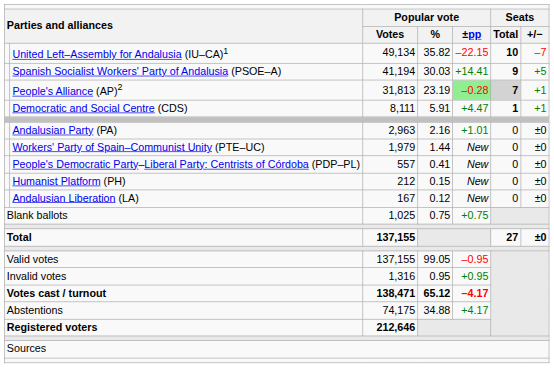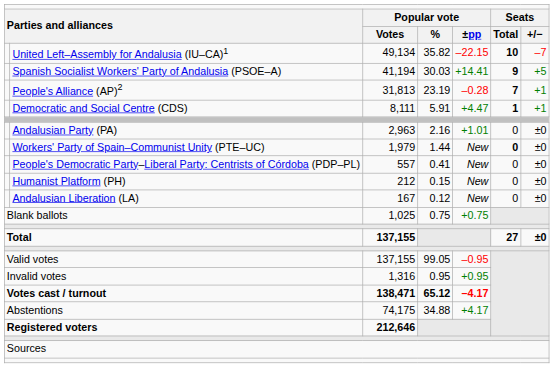(475, 90) lightgreen background -> (475, 90) no background
(515, 90) lightgrey background -> (515, 90) no background
(515, 147) normal -> (515, 147) bold
